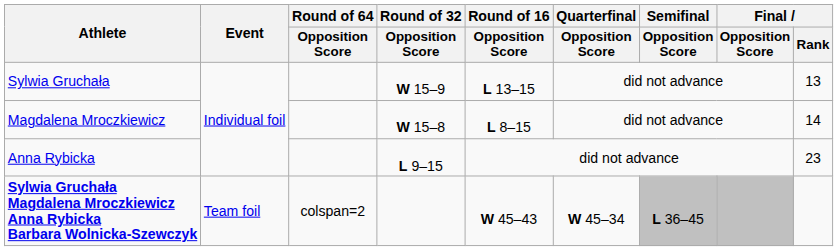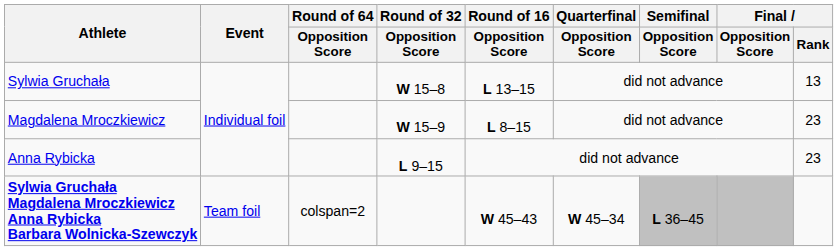(421, 90) W 15–9 -> (421, 90) W 15–8
(421, 128) W 15–8 -> (421, 128) W 15–9
(813, 120) 14 -> (813, 120) 23
